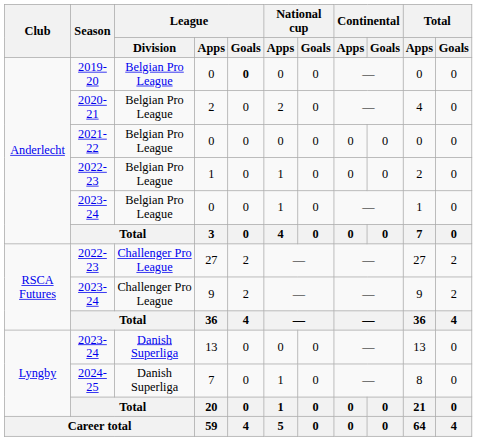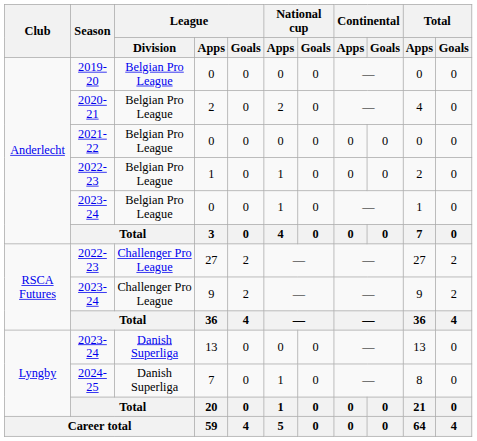(246, 74) bold -> (246, 74) normal
